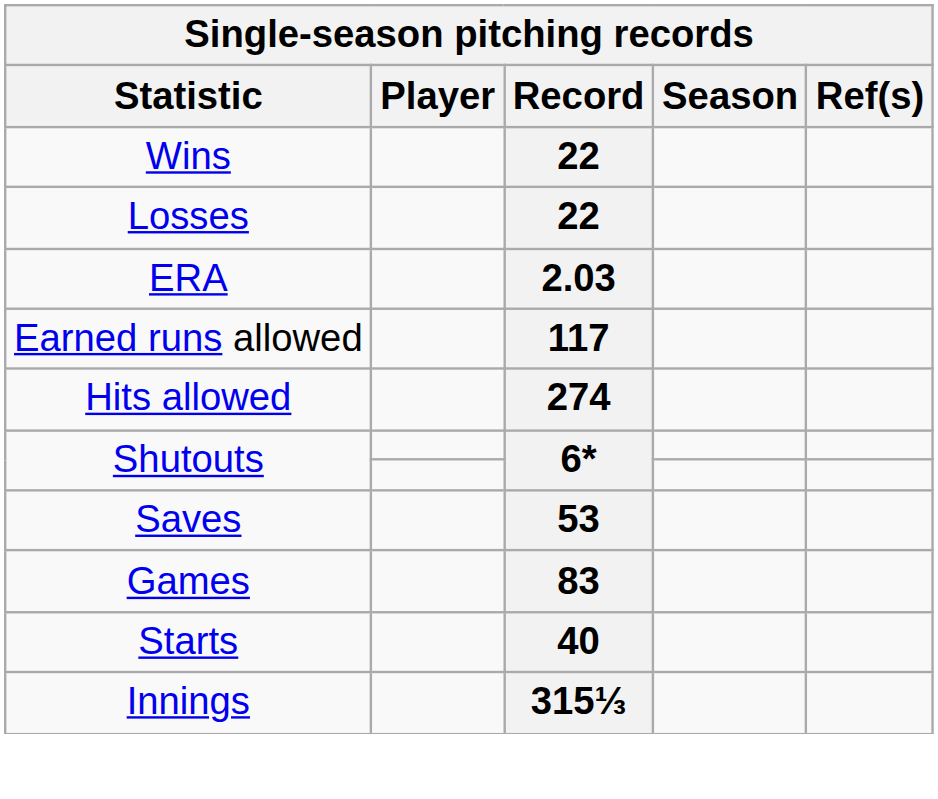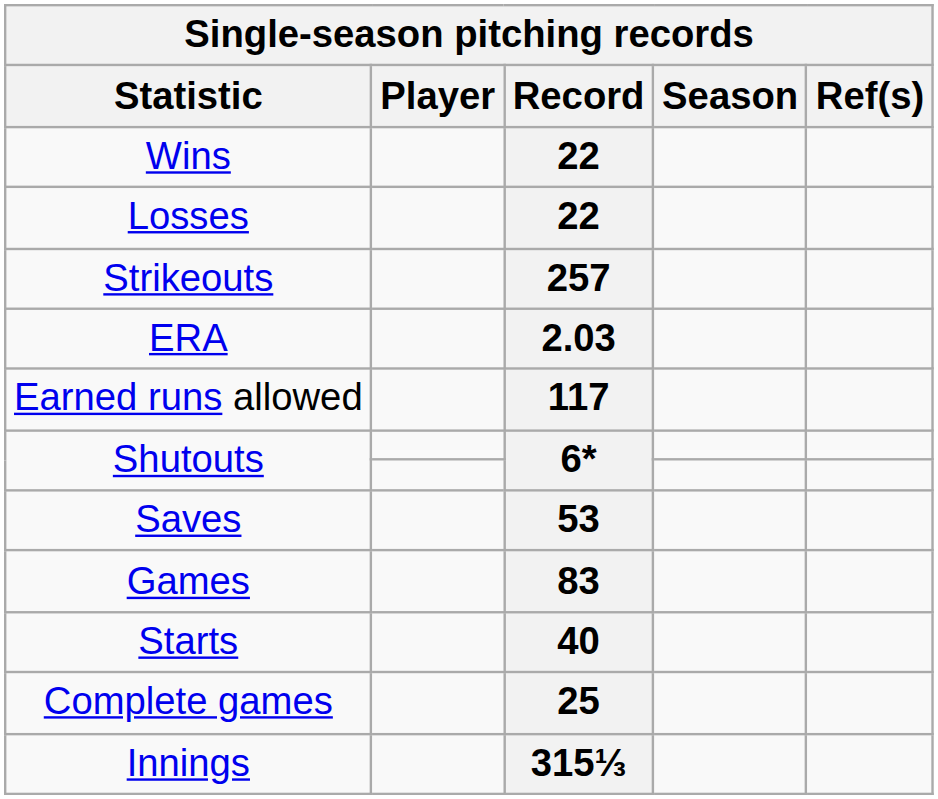+ row: (188, 277)
- row: (188, 398)
+ row: (188, 701)
